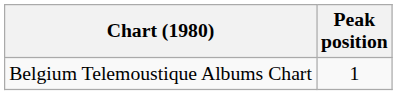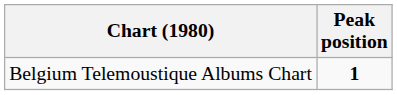(354, 73) normal -> (354, 73) bold
